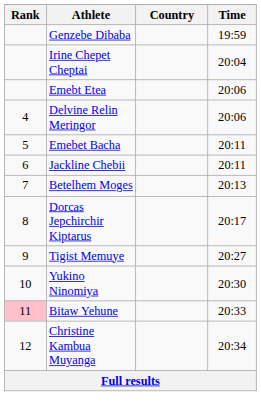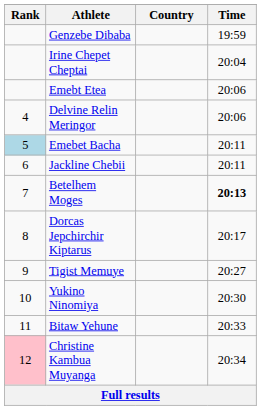(25, 145) no background -> (25, 145) lightblue background
(232, 186) normal -> (232, 193) bold
(25, 311) pink background -> (25, 325) no background
(25, 345) no background -> (25, 360) pink background
